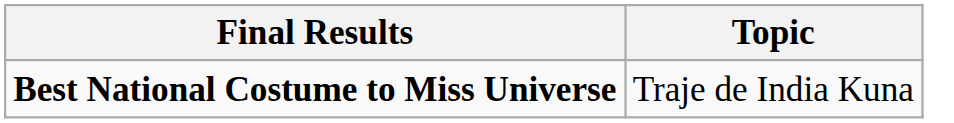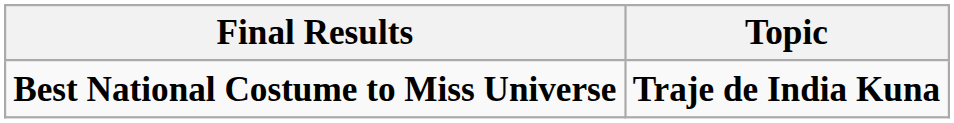(773, 88) normal -> (786, 88) bold
